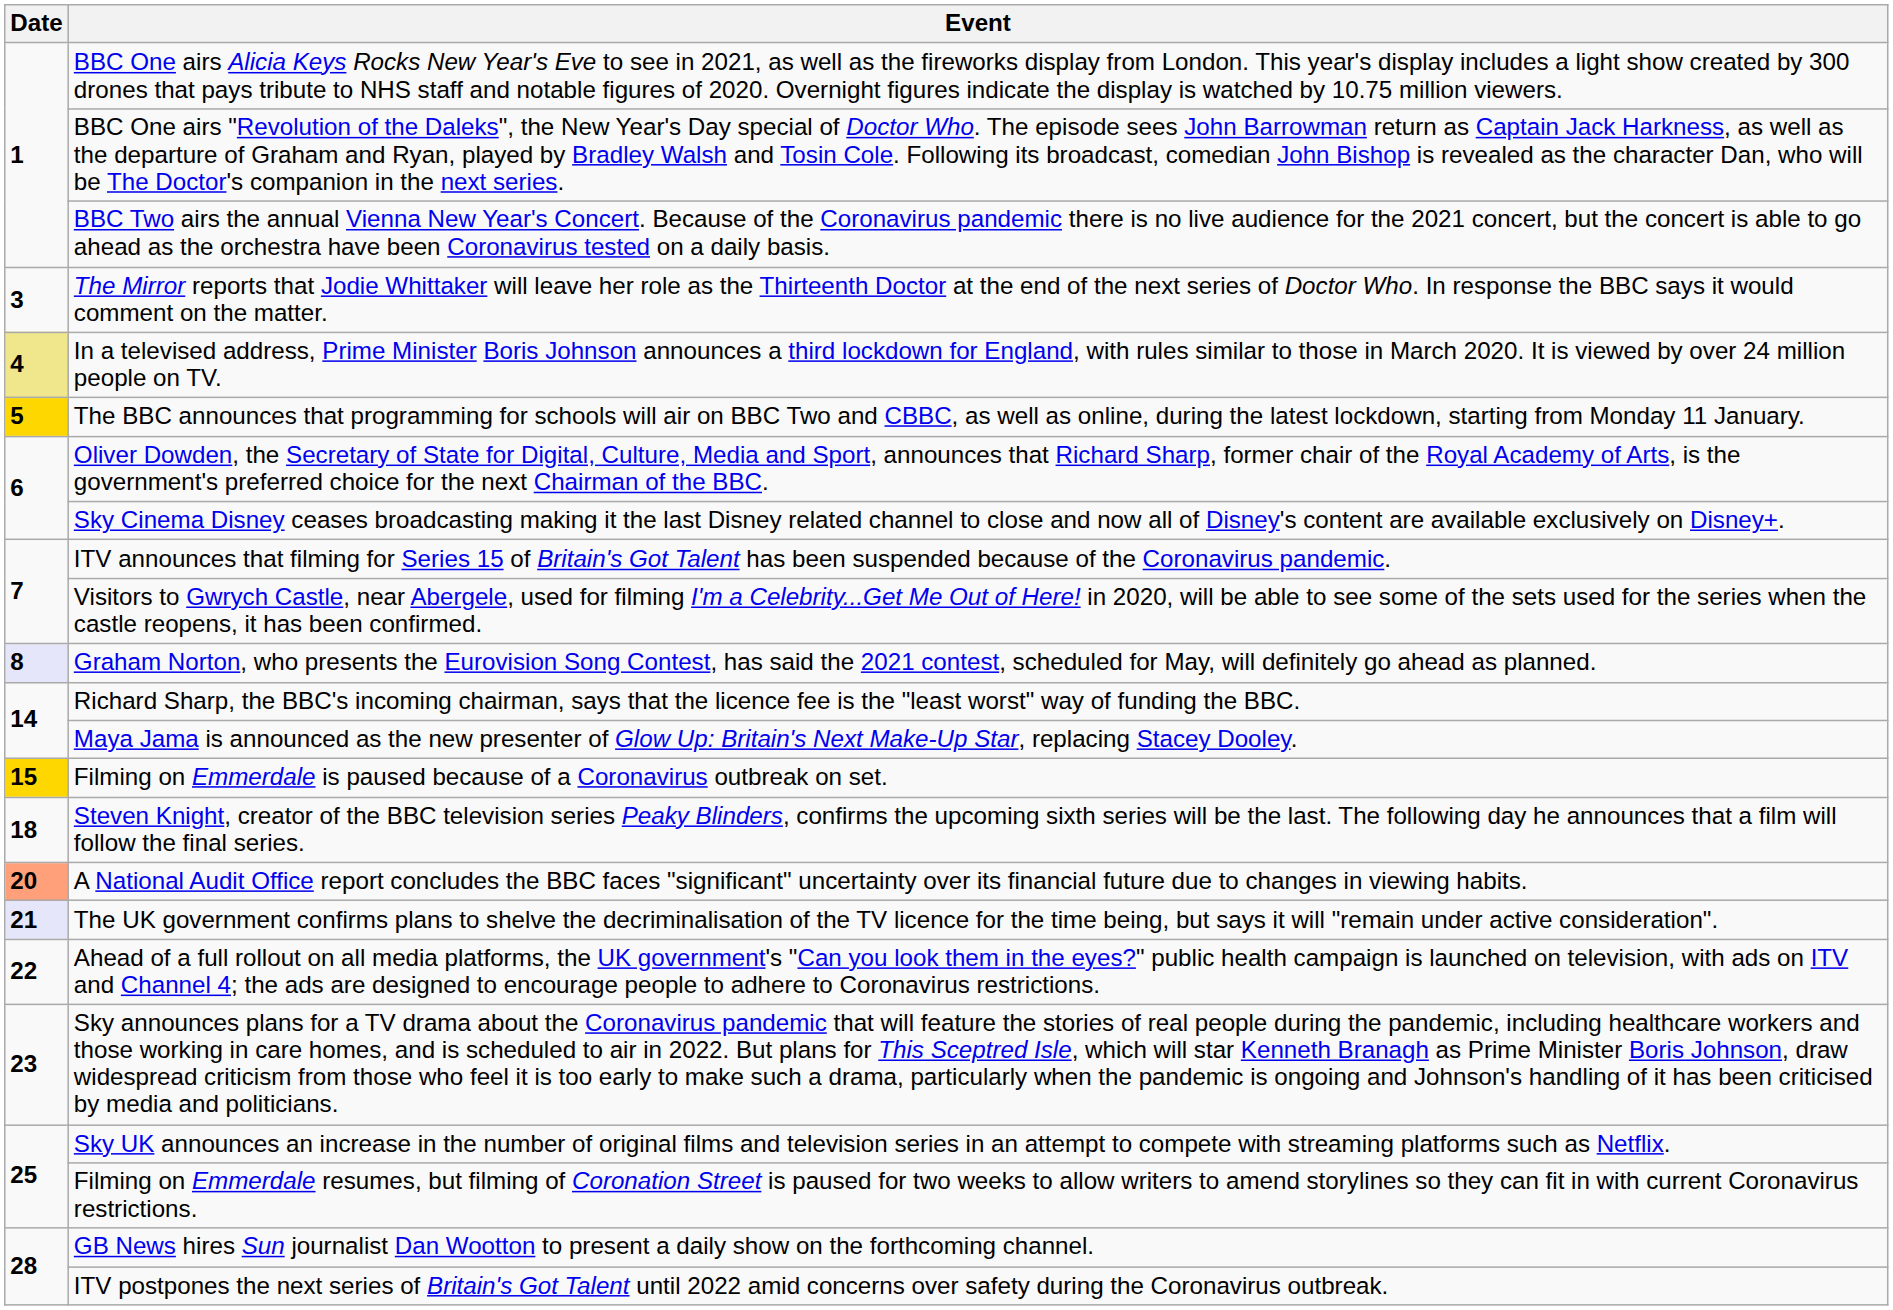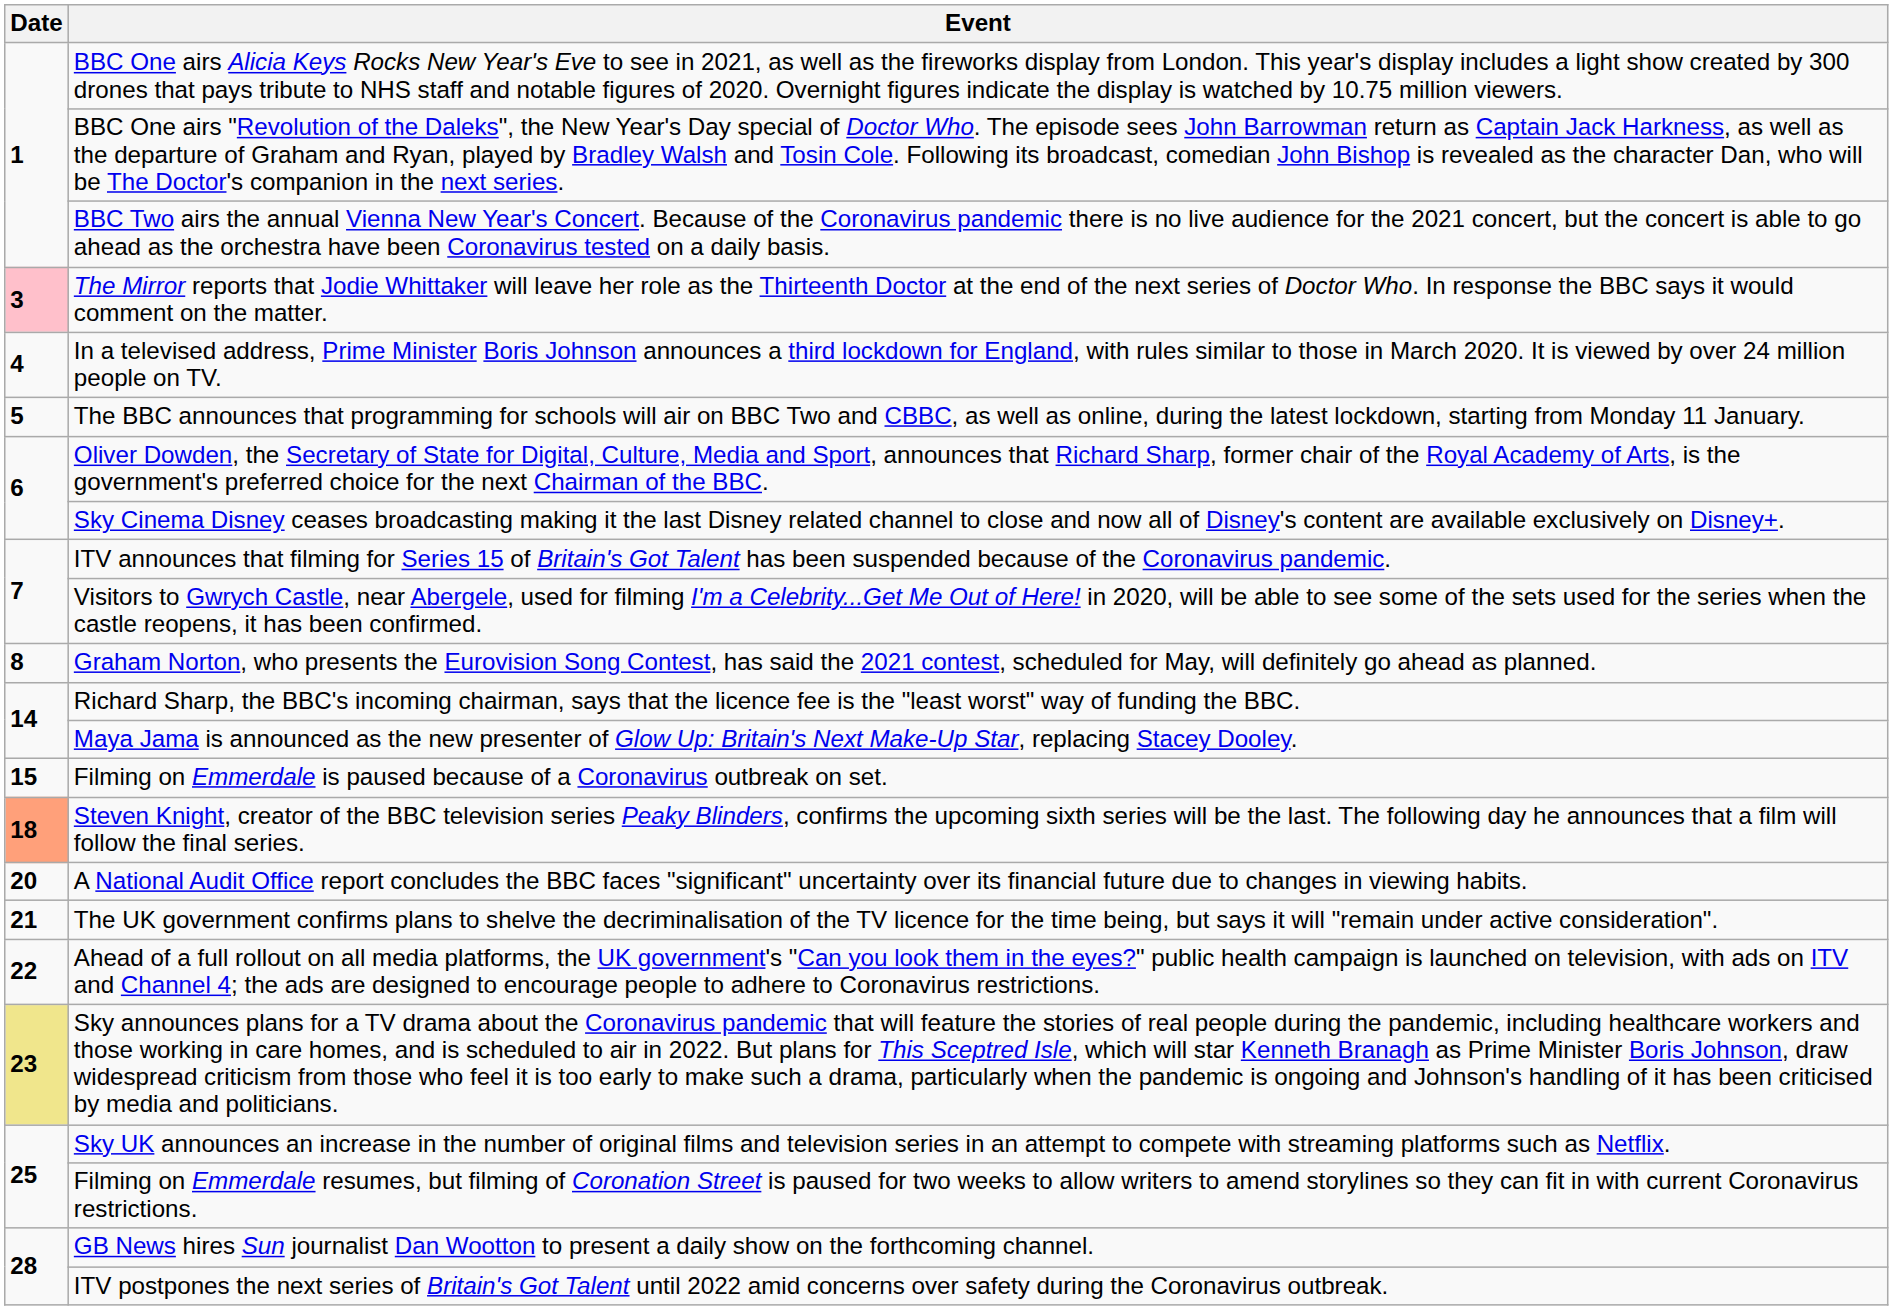(17, 299) no background -> (17, 299) pink background
(17, 364) khaki background -> (17, 364) no background
(17, 416) gold background -> (17, 416) no background
(17, 662) lavender background -> (17, 662) no background
(24, 777) gold background -> (24, 777) no background
(24, 829) no background -> (24, 829) lightsalmon background
(24, 881) lightsalmon background -> (24, 881) no background
(24, 919) lavender background -> (24, 919) no background
(24, 1064) no background -> (24, 1064) khaki background
